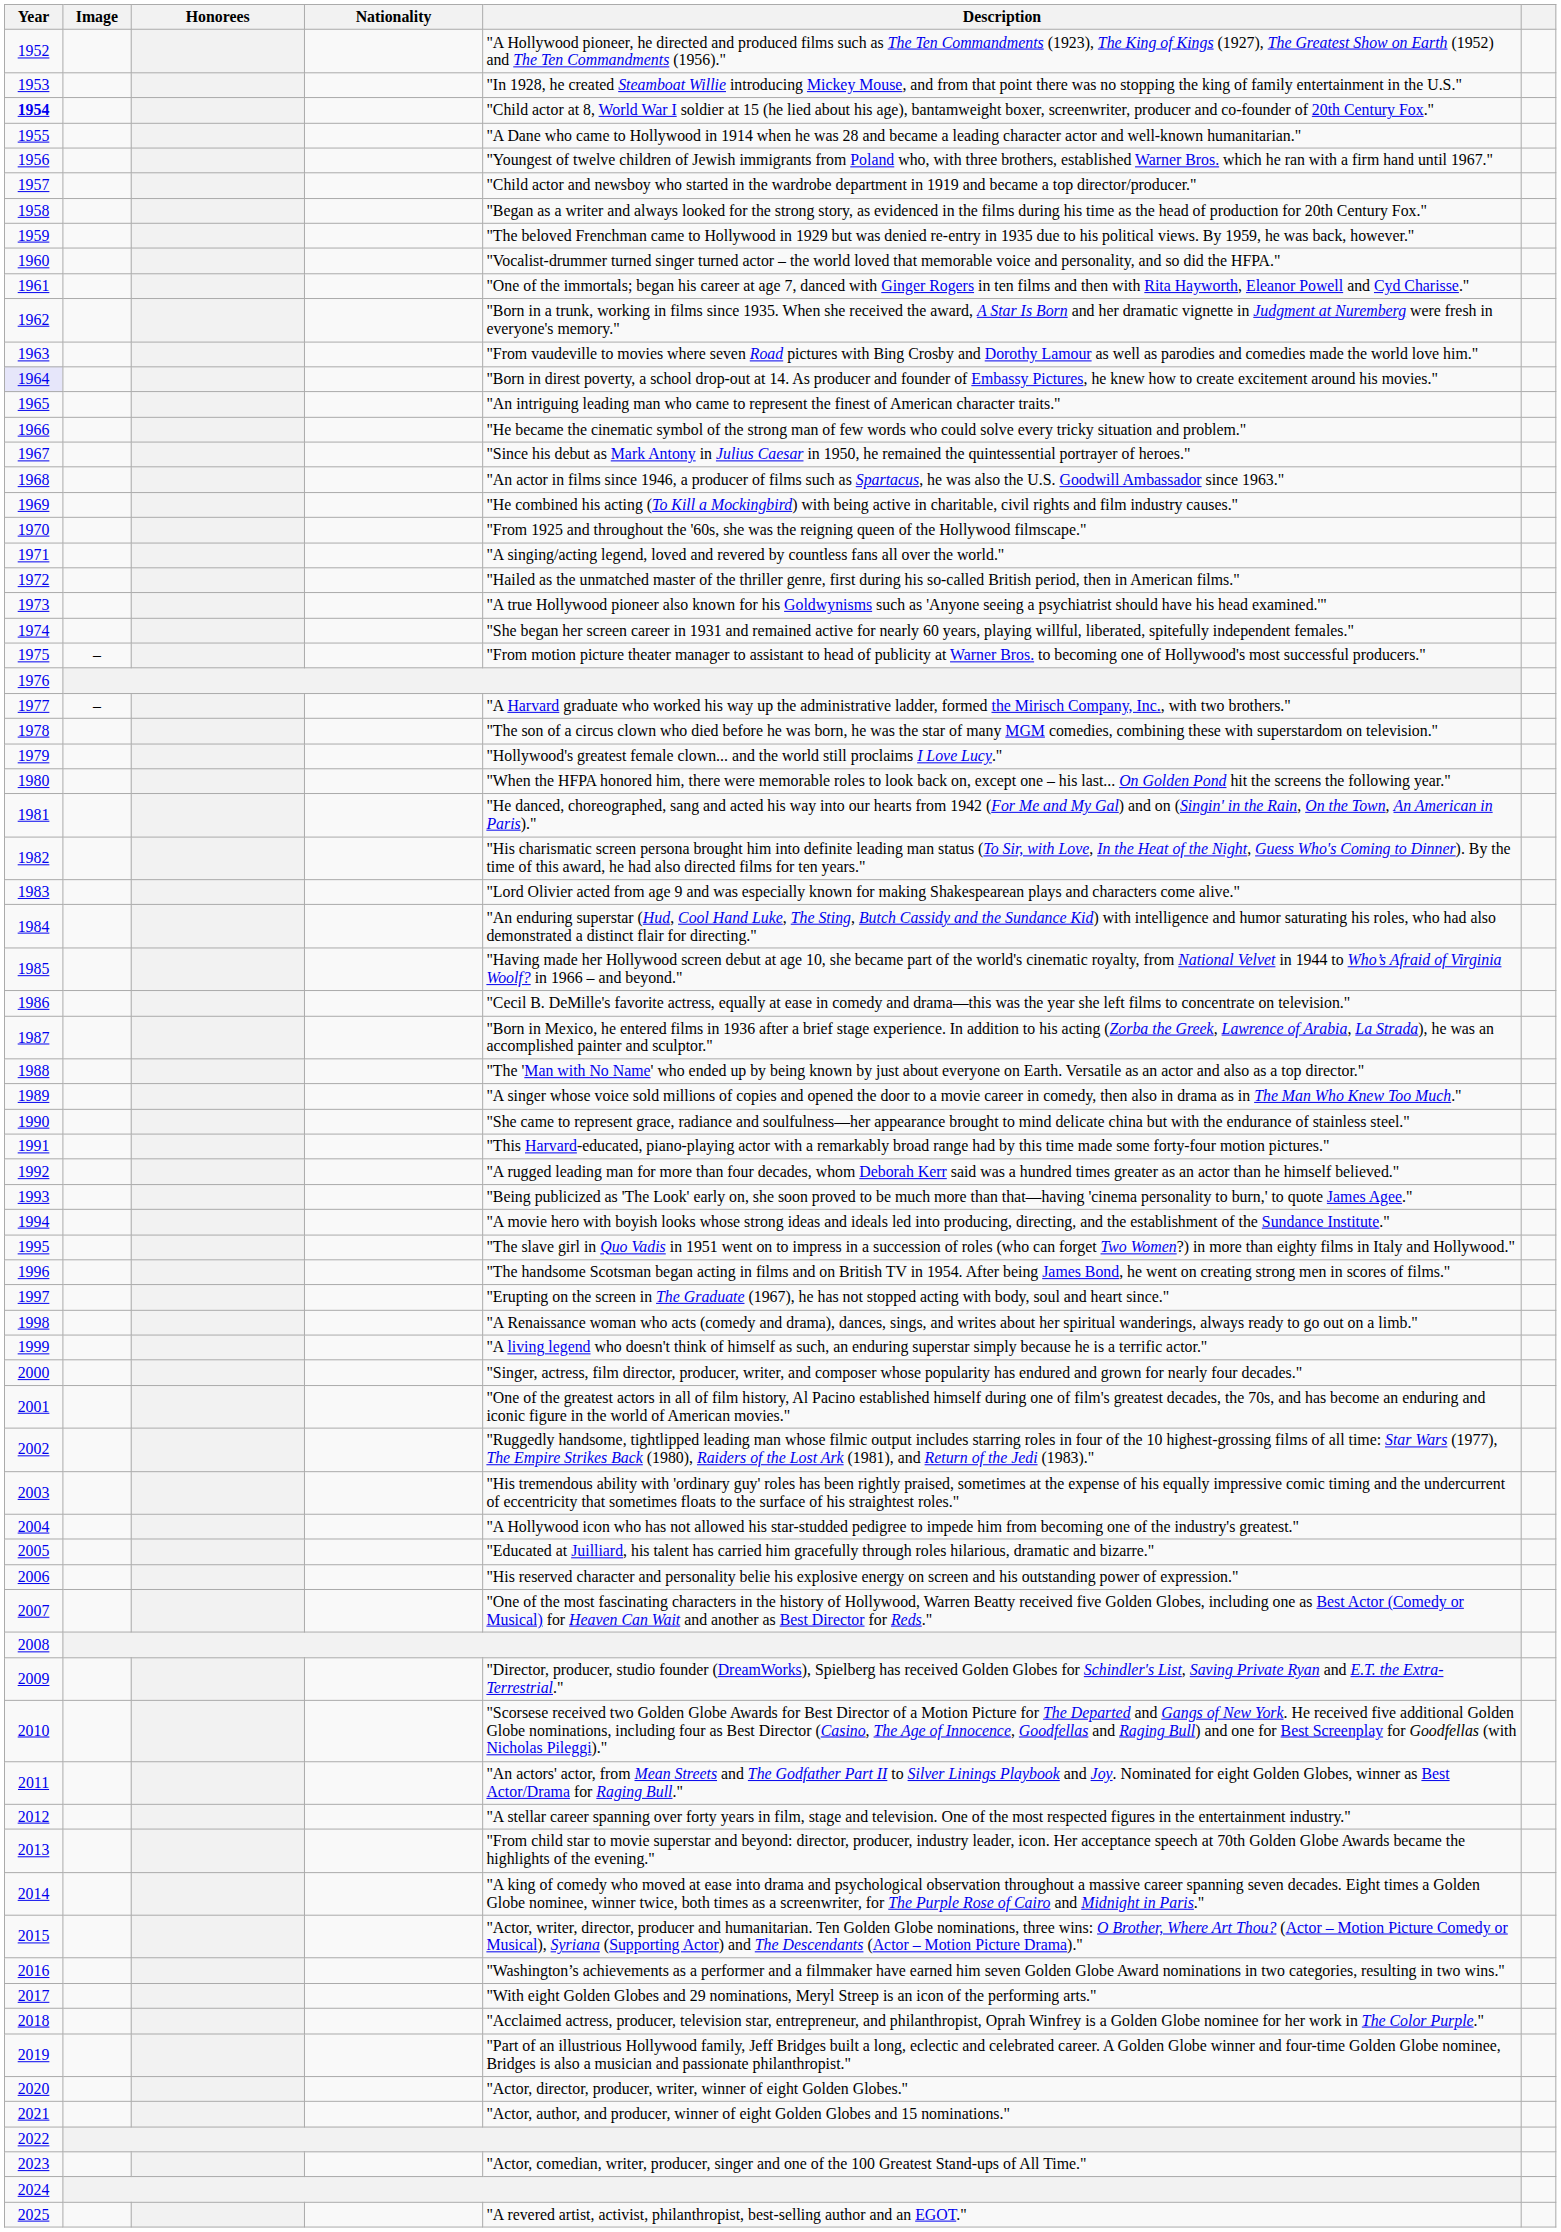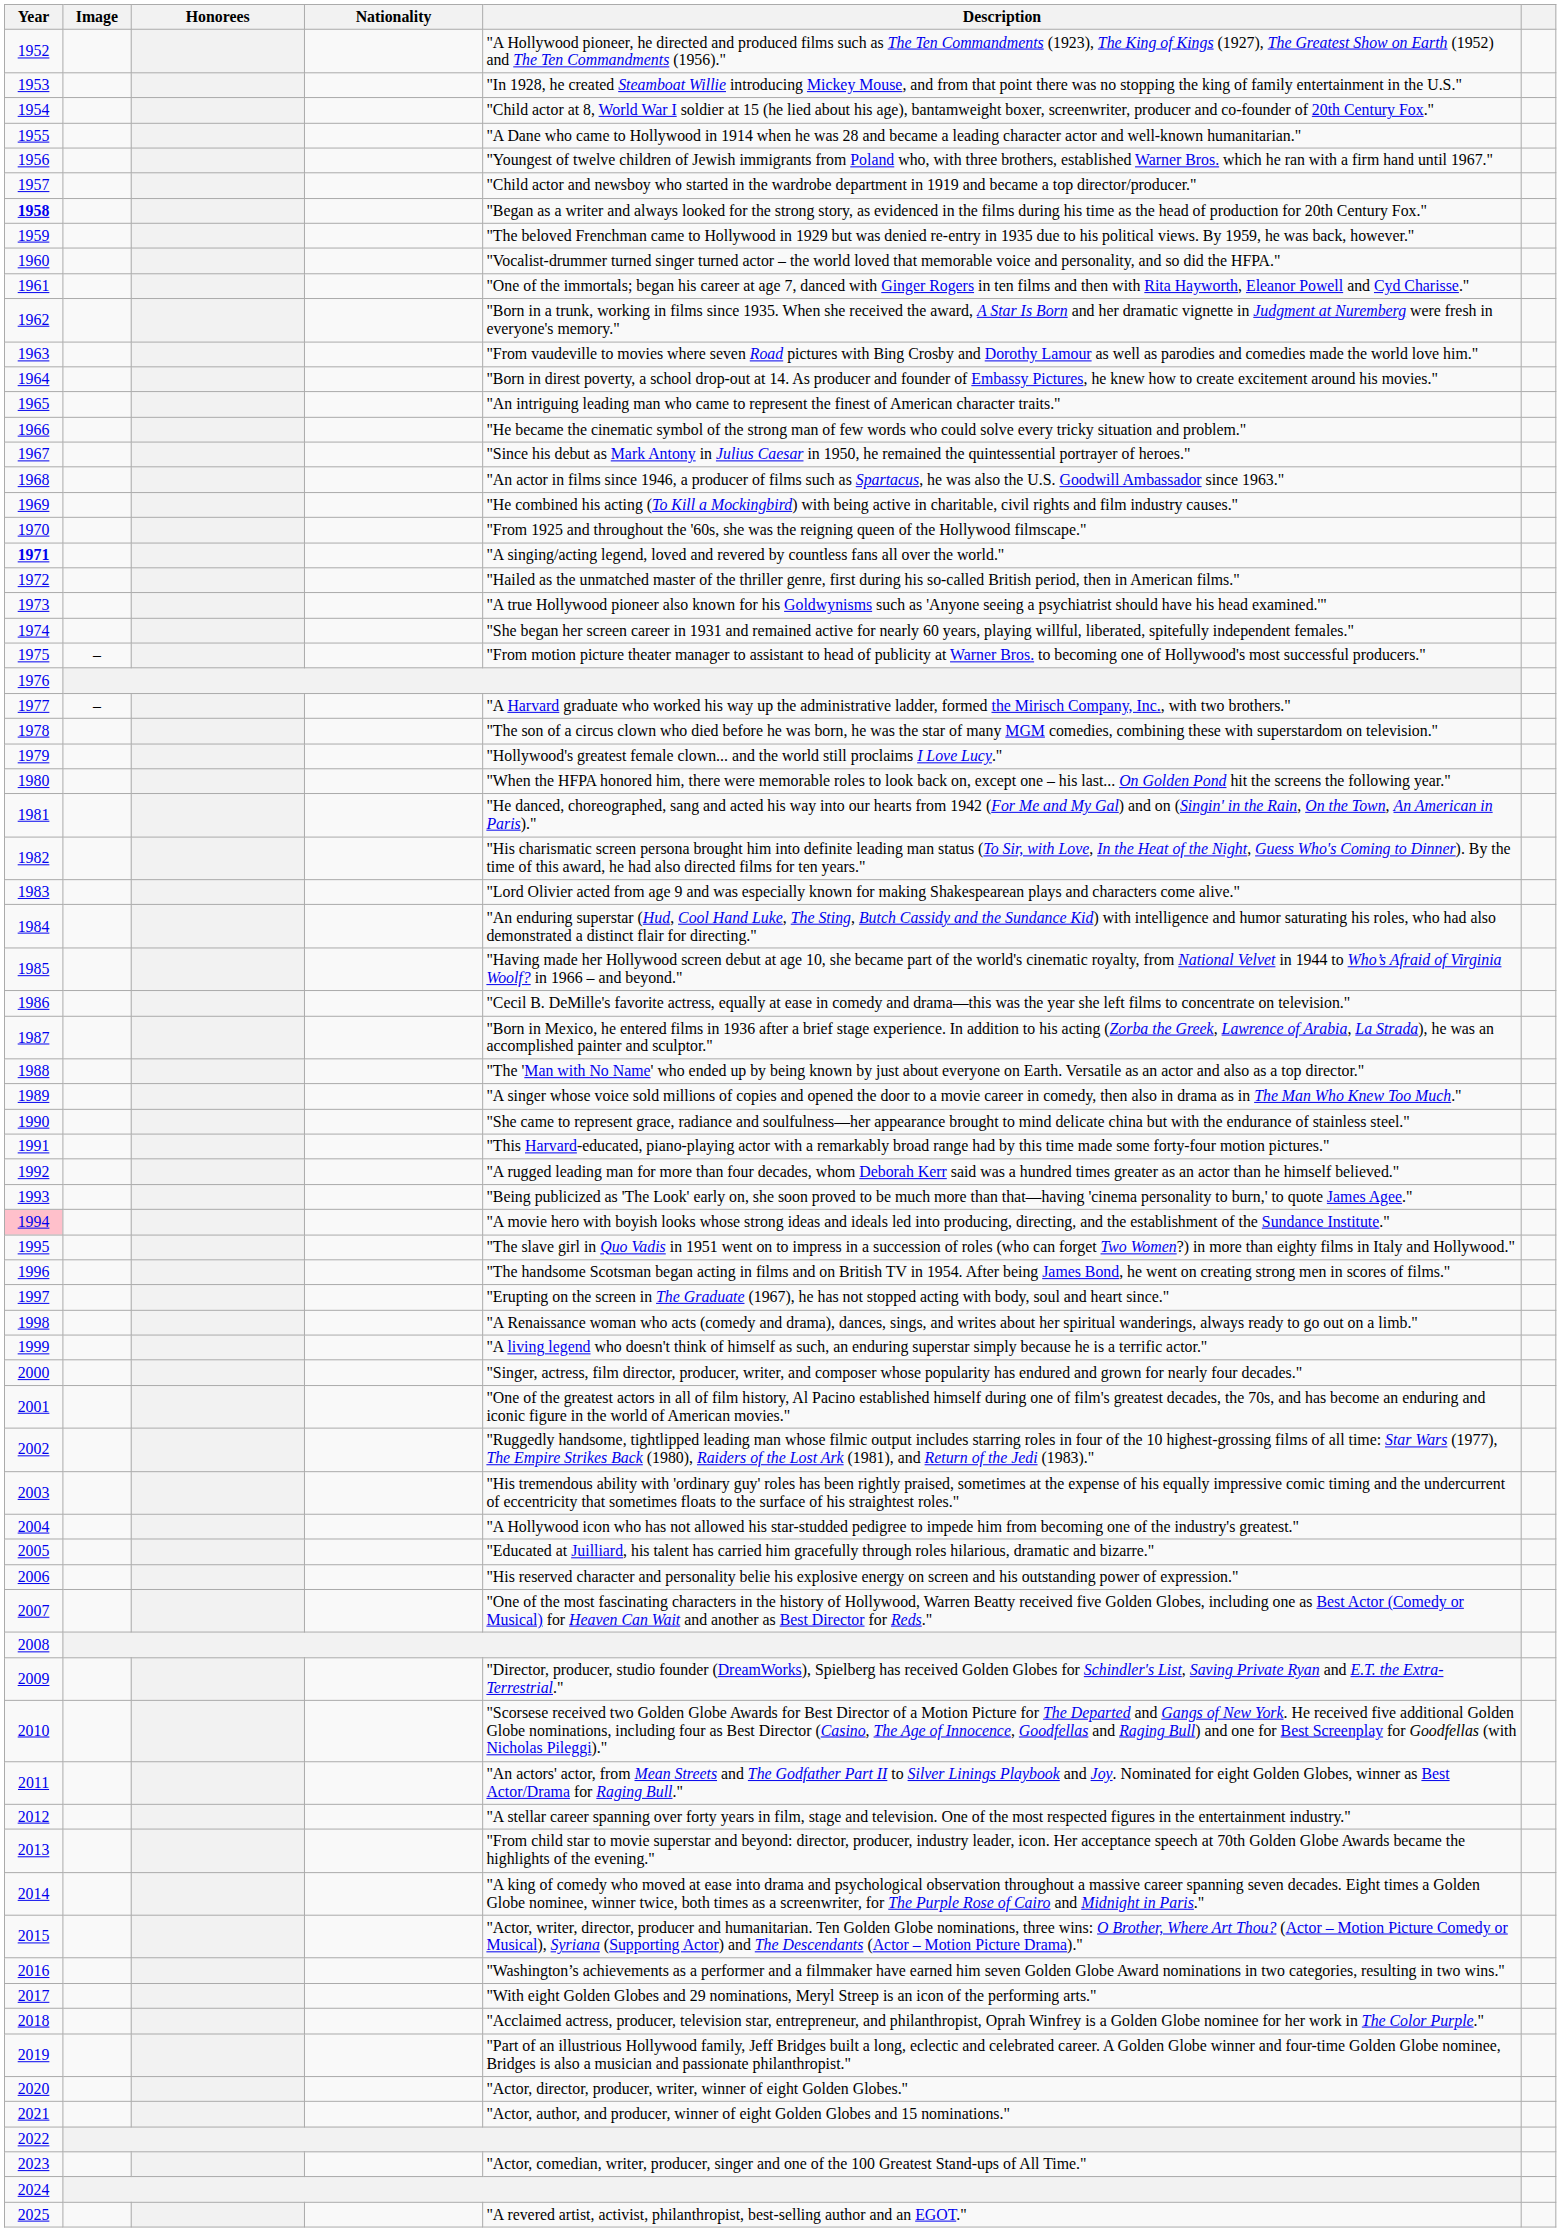(34, 110) bold -> (34, 110) normal
(34, 210) normal -> (34, 210) bold
(34, 379) lavender background -> (34, 379) no background
(34, 555) normal -> (34, 555) bold
(34, 1222) no background -> (34, 1222) pink background
